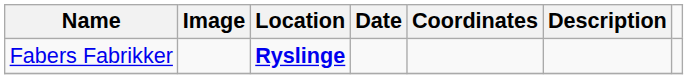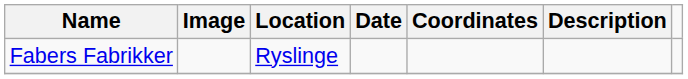(300, 55) bold -> (297, 55) normal
